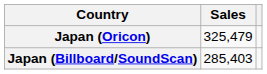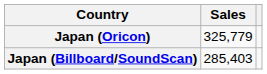(228, 36) 325,479 -> (228, 36) 325,779
